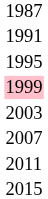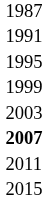(24, 87) pink background -> (24, 87) no background
(24, 138) normal -> (24, 138) bold
